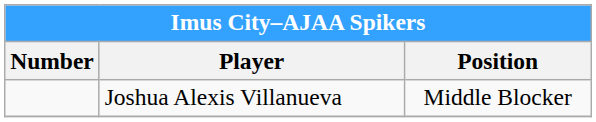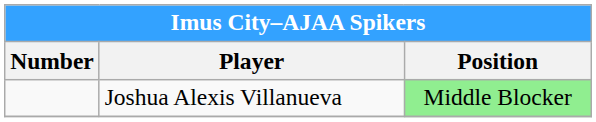(498, 97) no background -> (498, 97) lightgreen background
